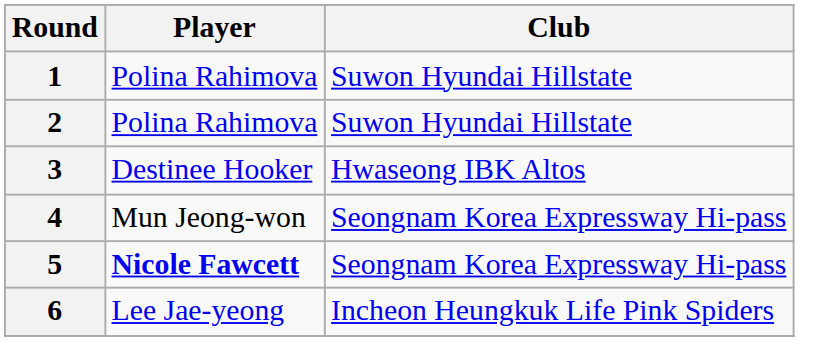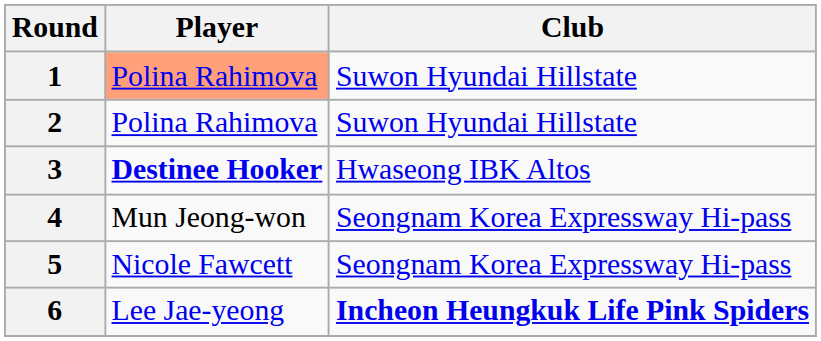(214, 75) no background -> (214, 75) lightsalmon background
(212, 169) normal -> (217, 169) bold
(205, 264) bold -> (202, 264) normal
(553, 311) normal -> (573, 311) bold
